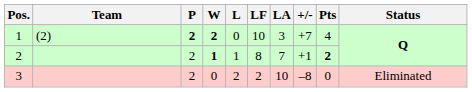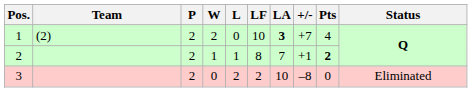(192, 35) bold -> (192, 35) normal
(214, 35) bold -> (214, 35) normal
(282, 35) normal -> (282, 35) bold
(214, 55) bold -> (214, 55) normal
